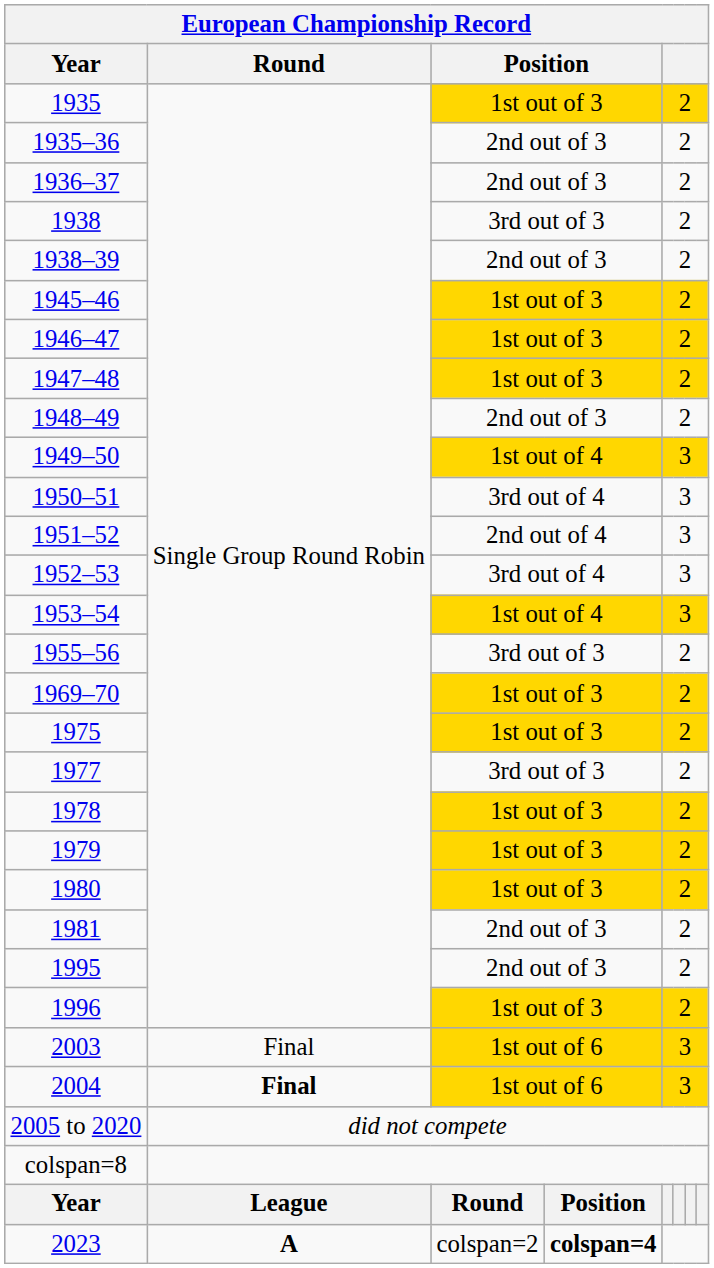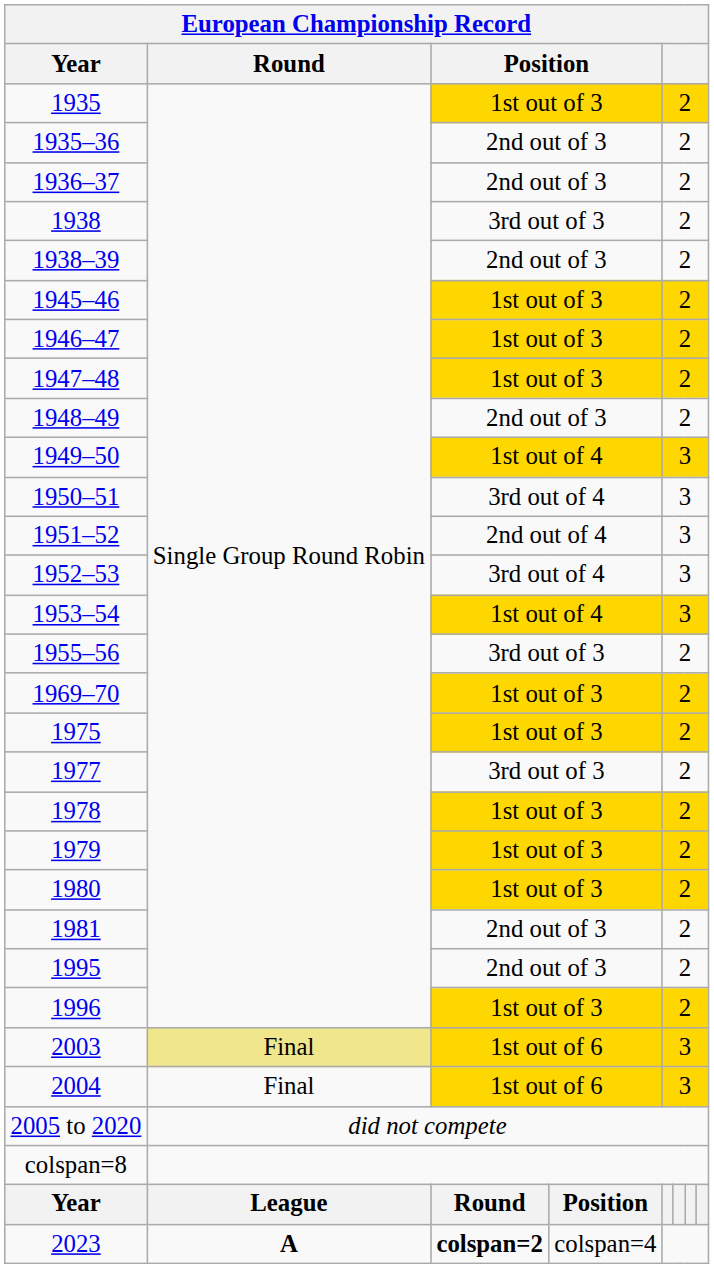(289, 1046) no background -> (289, 1046) khaki background
(289, 1086) bold -> (289, 1086) normal
(487, 1243) normal -> (490, 1243) bold
(603, 1243) bold -> (605, 1243) normal
